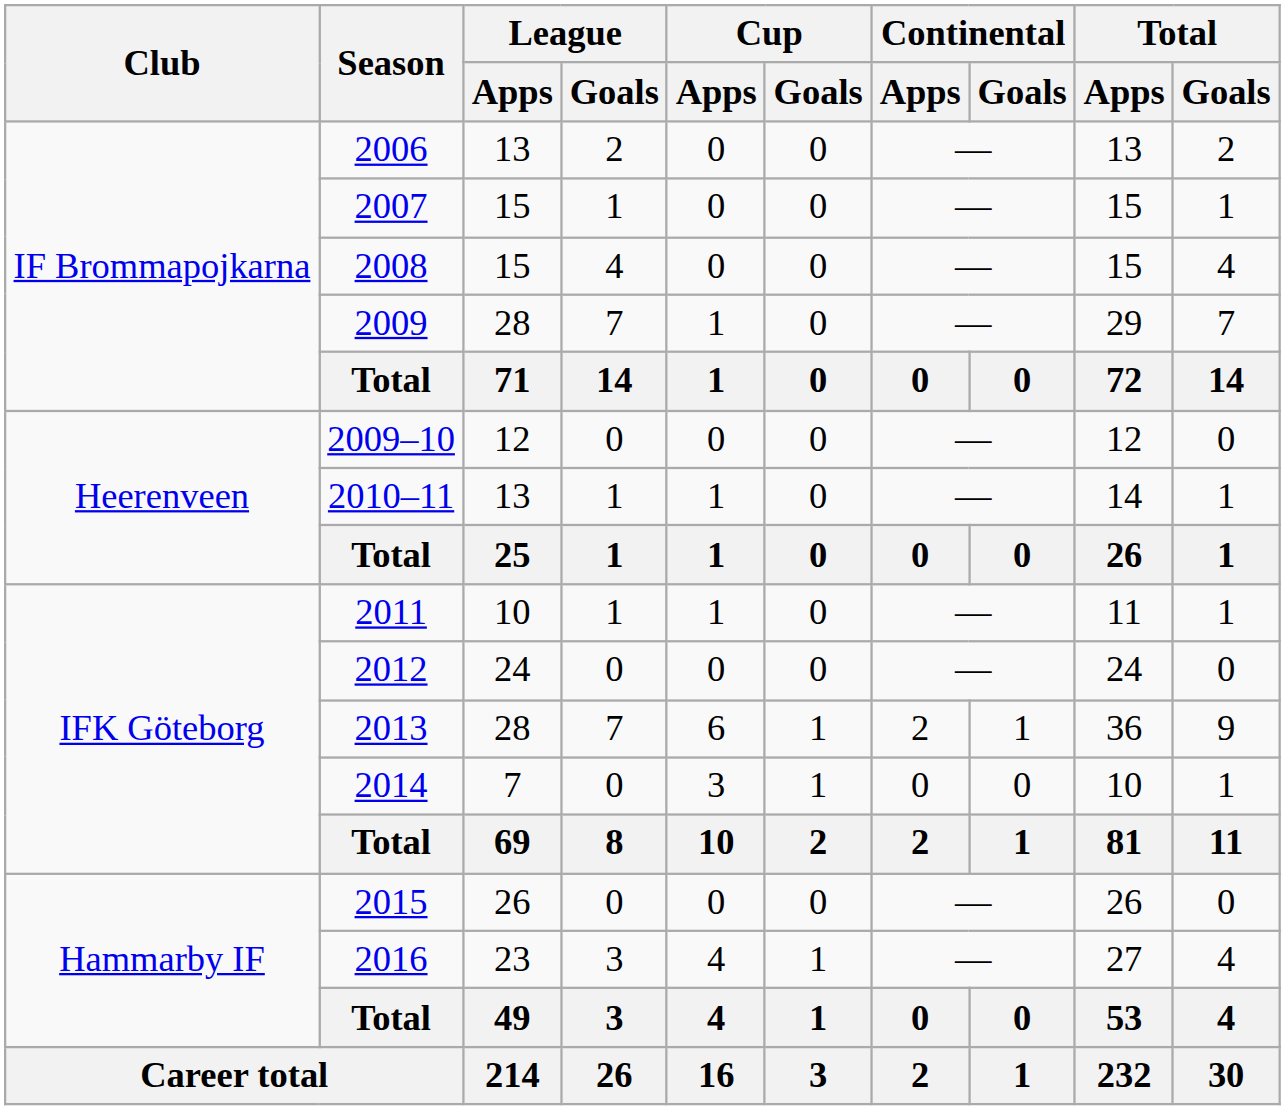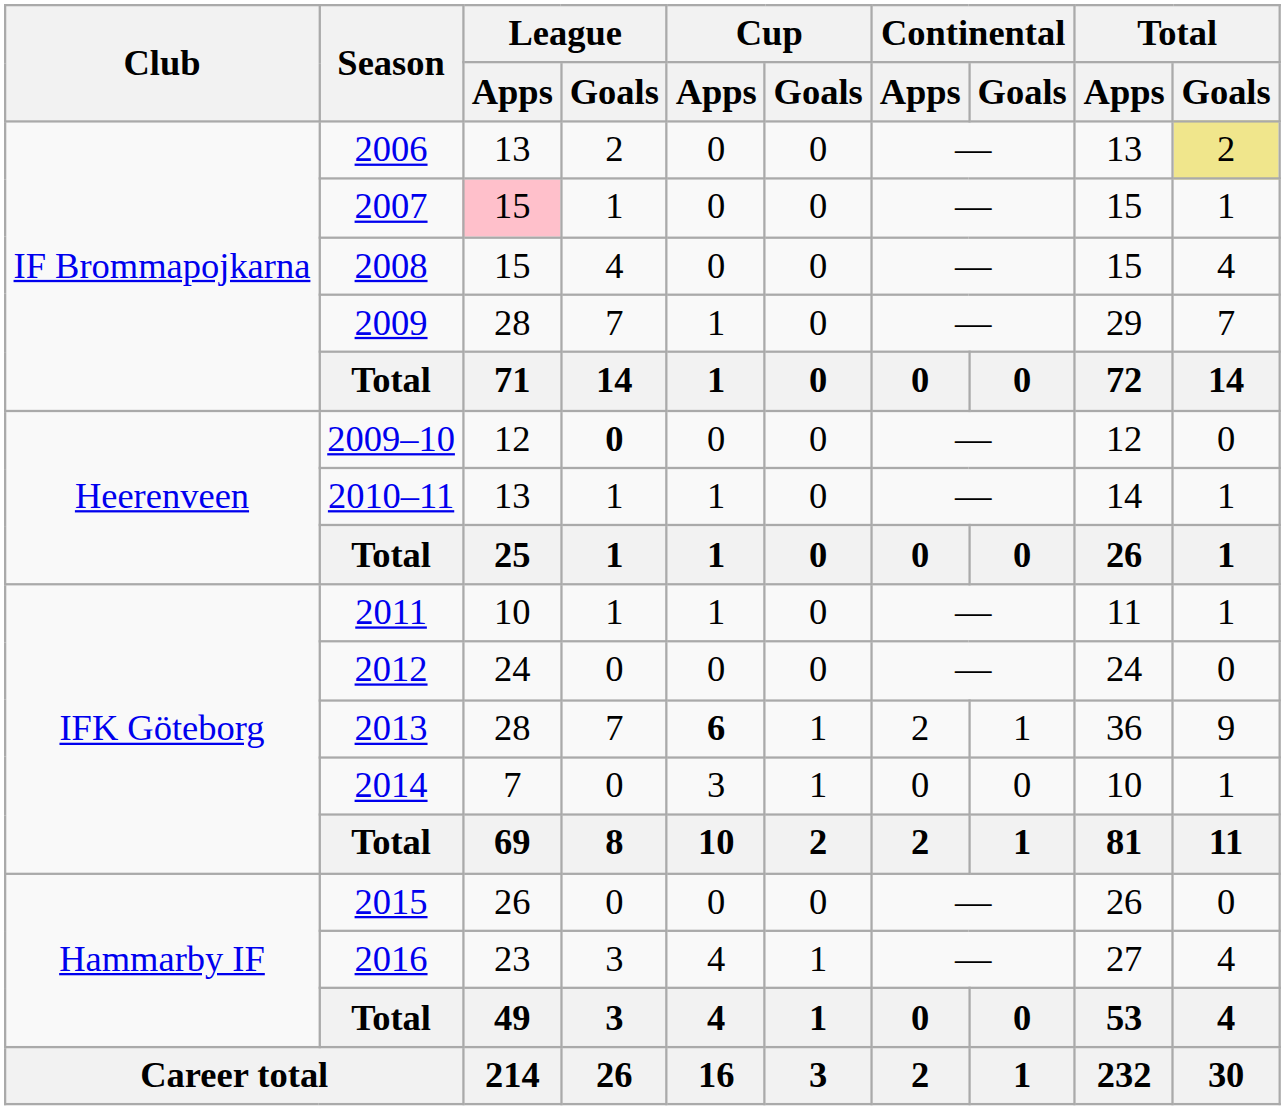(1226, 149) no background -> (1226, 149) khaki background
(512, 206) no background -> (512, 206) pink background
(614, 438) normal -> (614, 438) bold
(716, 727) normal -> (716, 727) bold
